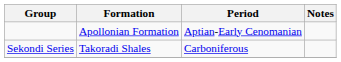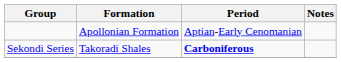(216, 48) normal -> (219, 48) bold
